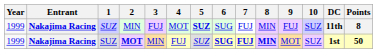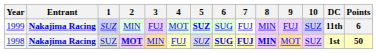(359, 26) 8 -> (359, 26) 6
(15, 41) 1999 -> (15, 41) 1998
